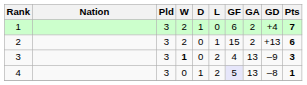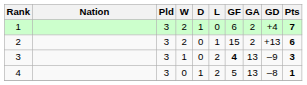(184, 57) bold -> (184, 57) normal
(234, 57) normal -> (234, 57) bold
(234, 73) lavender background -> (234, 73) no background
